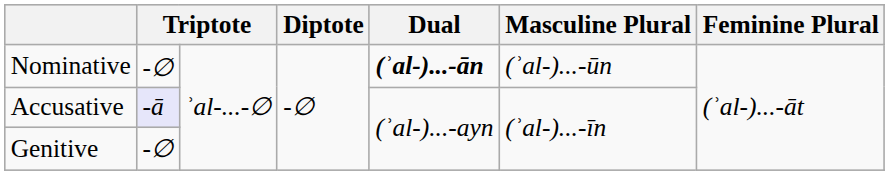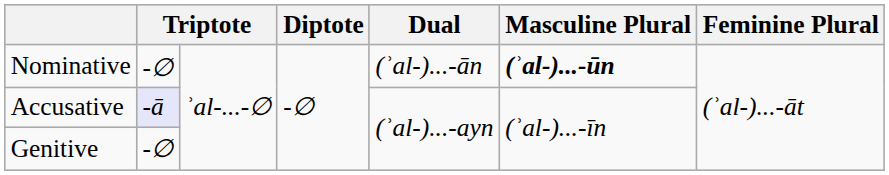(430, 65) bold -> (429, 65) normal
(559, 65) normal -> (560, 65) bold
